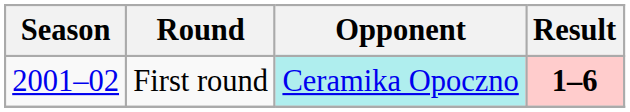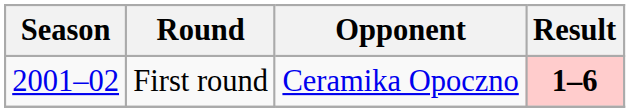(401, 80) paleturquoise background -> (401, 80) no background
